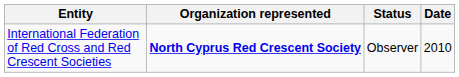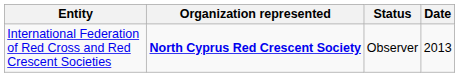(438, 48) 2010 -> (438, 48) 2013
